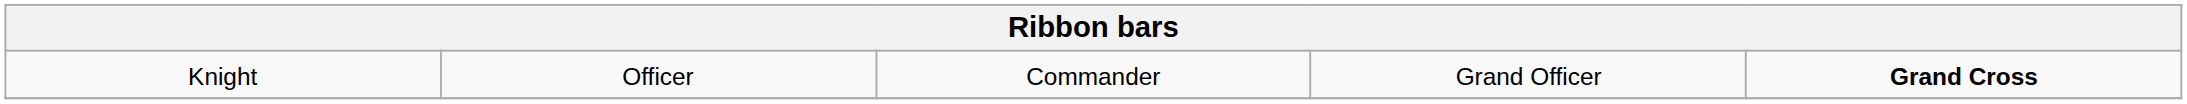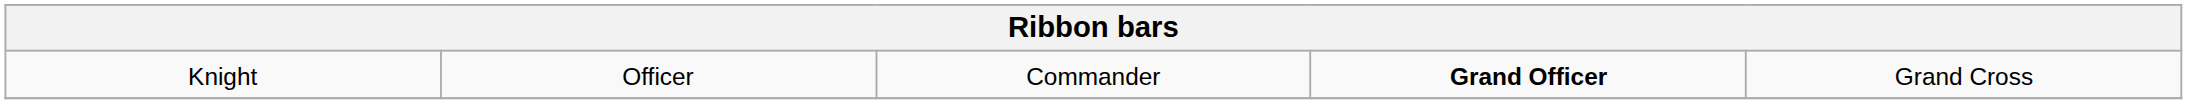(1529, 75) normal -> (1529, 74) bold
(1964, 74) bold -> (1964, 75) normal
